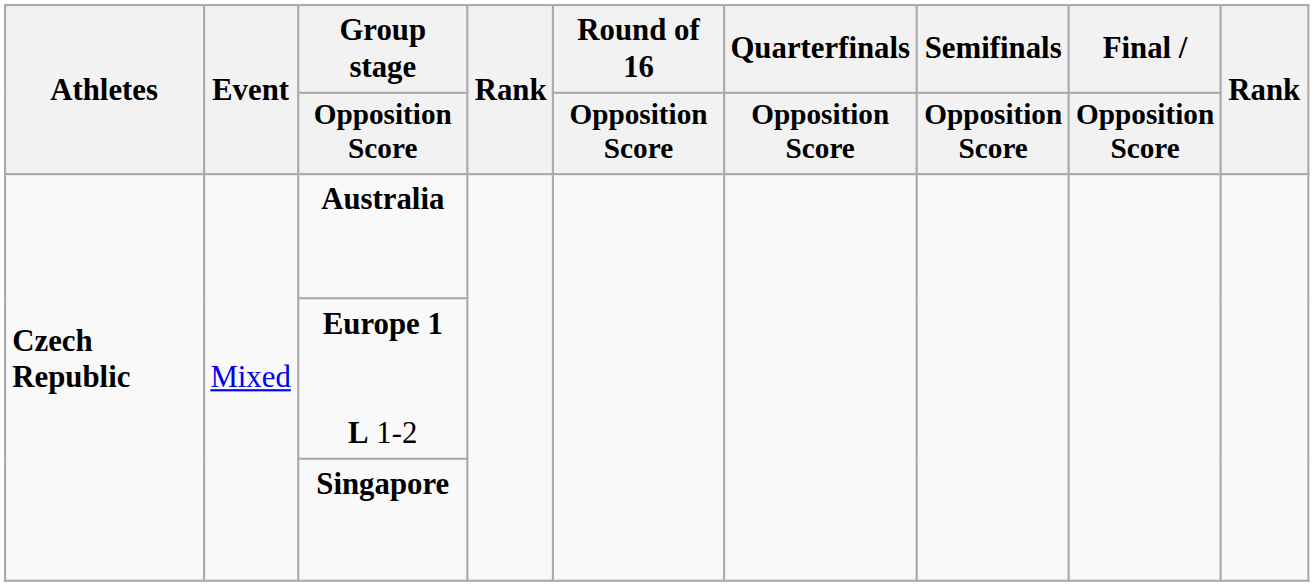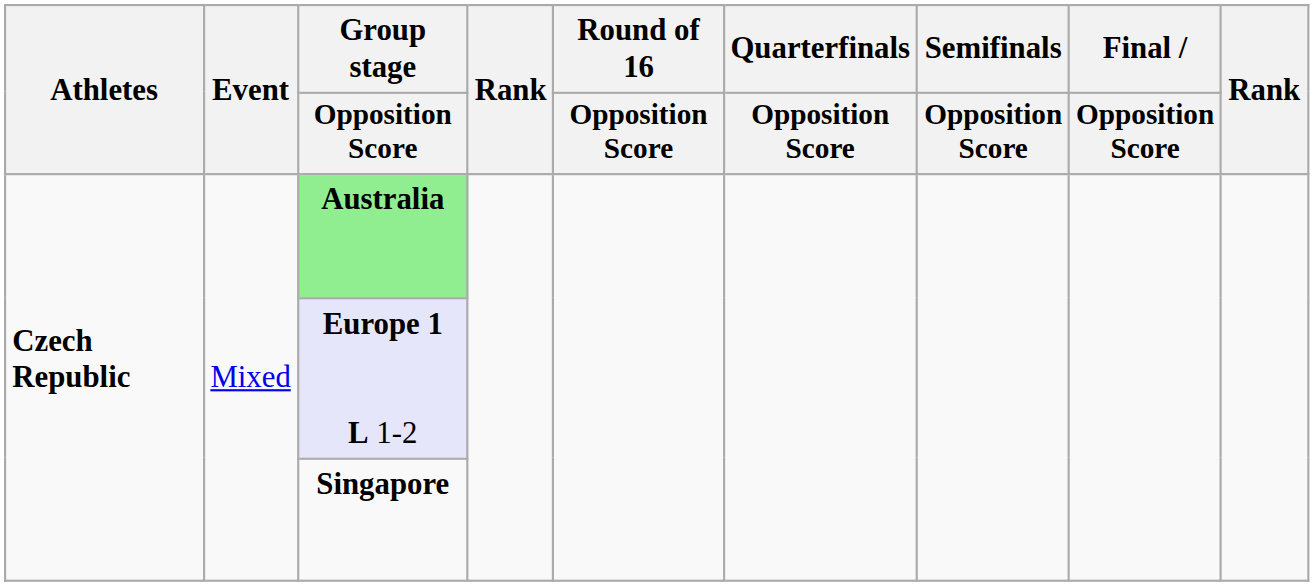(383, 199) no background -> (383, 199) lightgreen background
(383, 377) no background -> (383, 377) lavender background
